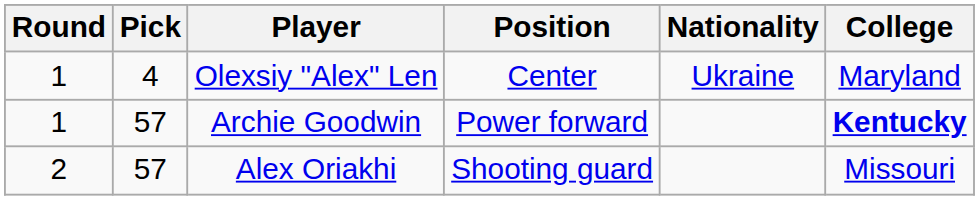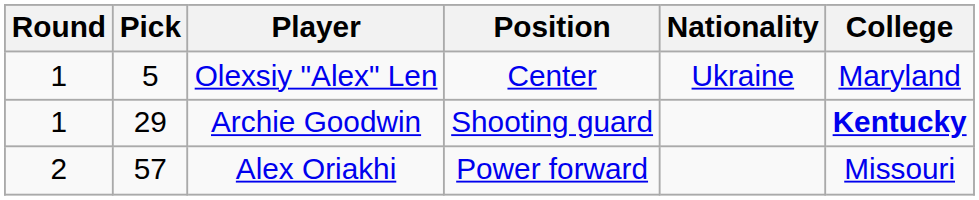(150, 75) 4 -> (150, 75) 5
(150, 122) 57 -> (150, 122) 29
(552, 122) Power forward -> (552, 122) Shooting guard
(552, 169) Shooting guard -> (552, 169) Power forward
